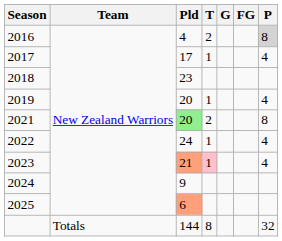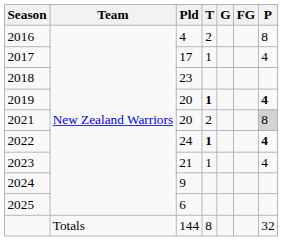(265, 36) lightgrey background -> (265, 36) no background
(209, 99) normal -> (209, 99) bold
(265, 99) normal -> (265, 99) bold
(186, 120) lightgreen background -> (186, 120) no background
(265, 120) no background -> (265, 120) lightgrey background
(209, 141) normal -> (209, 141) bold
(265, 141) normal -> (265, 141) bold
(186, 162) lightsalmon background -> (186, 162) no background
(209, 162) pink background -> (209, 162) no background
(183, 204) lightsalmon background -> (183, 204) no background
